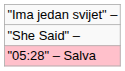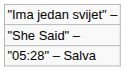(52, 55) pink background -> (52, 55) no background
